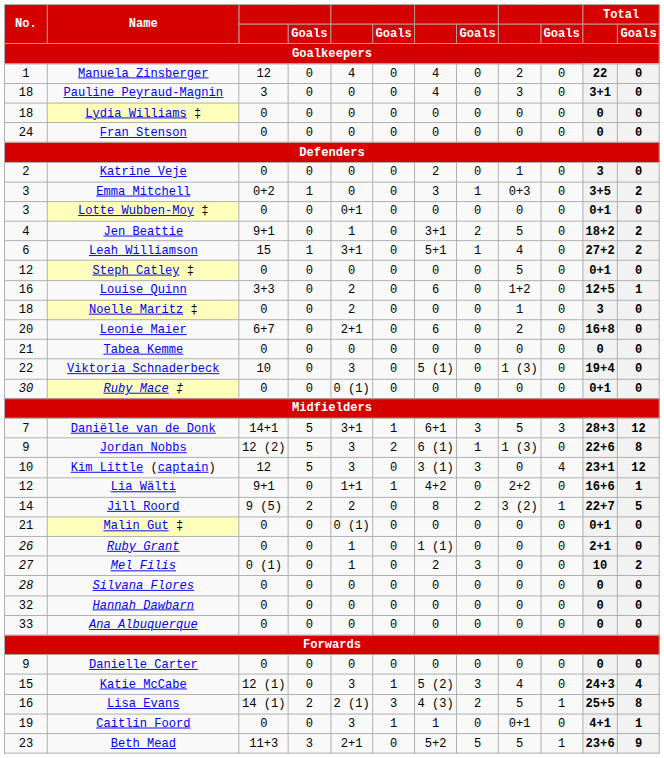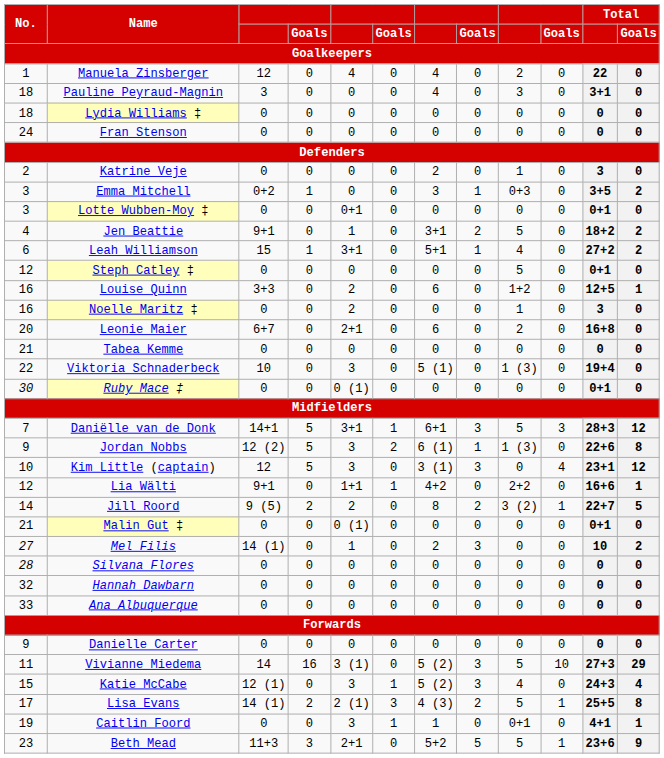(26, 310) 18 -> (26, 310) 16
- row: (143, 546)
(264, 566) 0 (1) -> (264, 546) 14 (1)
+ row: (143, 665)
(26, 704) 16 -> (26, 704) 17
